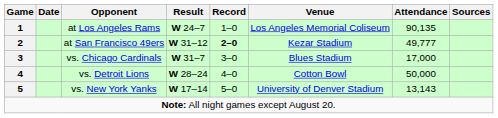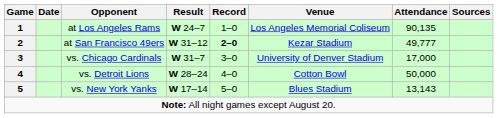(320, 58) Blues Stadium -> (320, 58) University of Denver Stadium
(320, 89) University of Denver Stadium -> (320, 89) Blues Stadium
